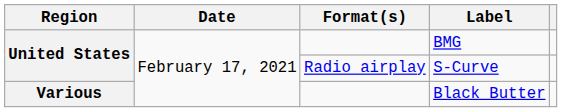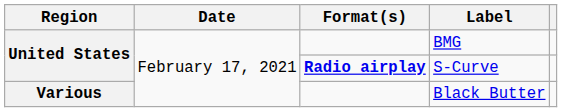(365, 68) normal -> (365, 68) bold
